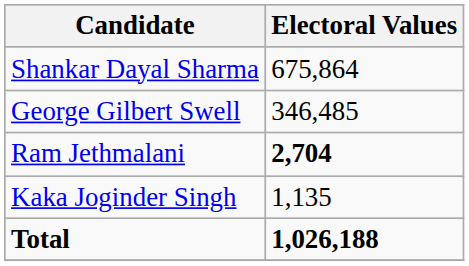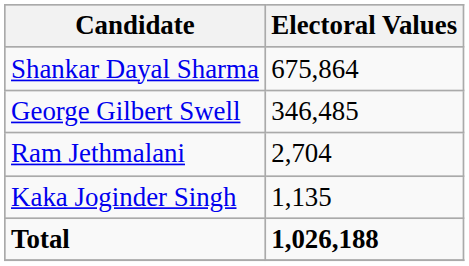(301, 153) bold -> (301, 153) normal
